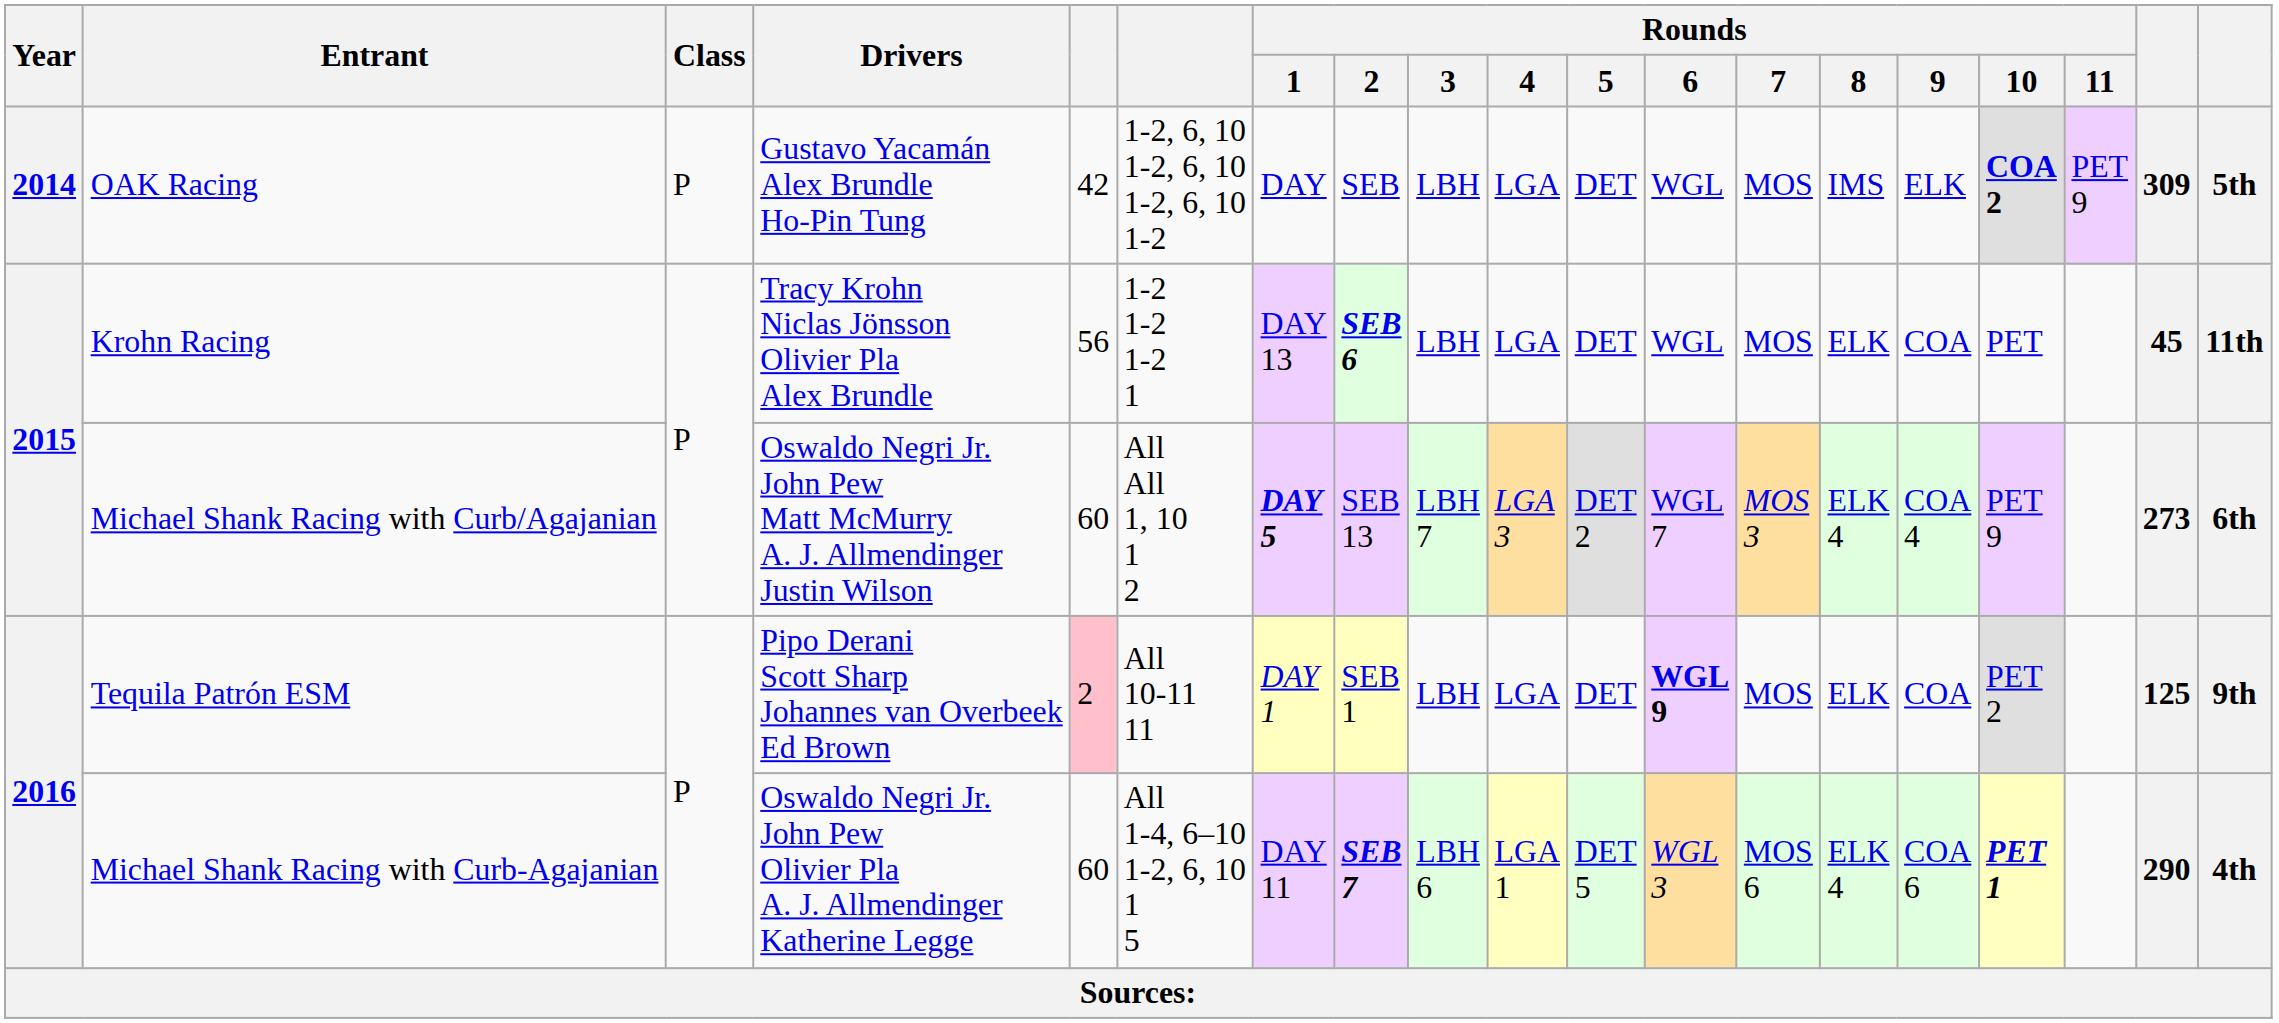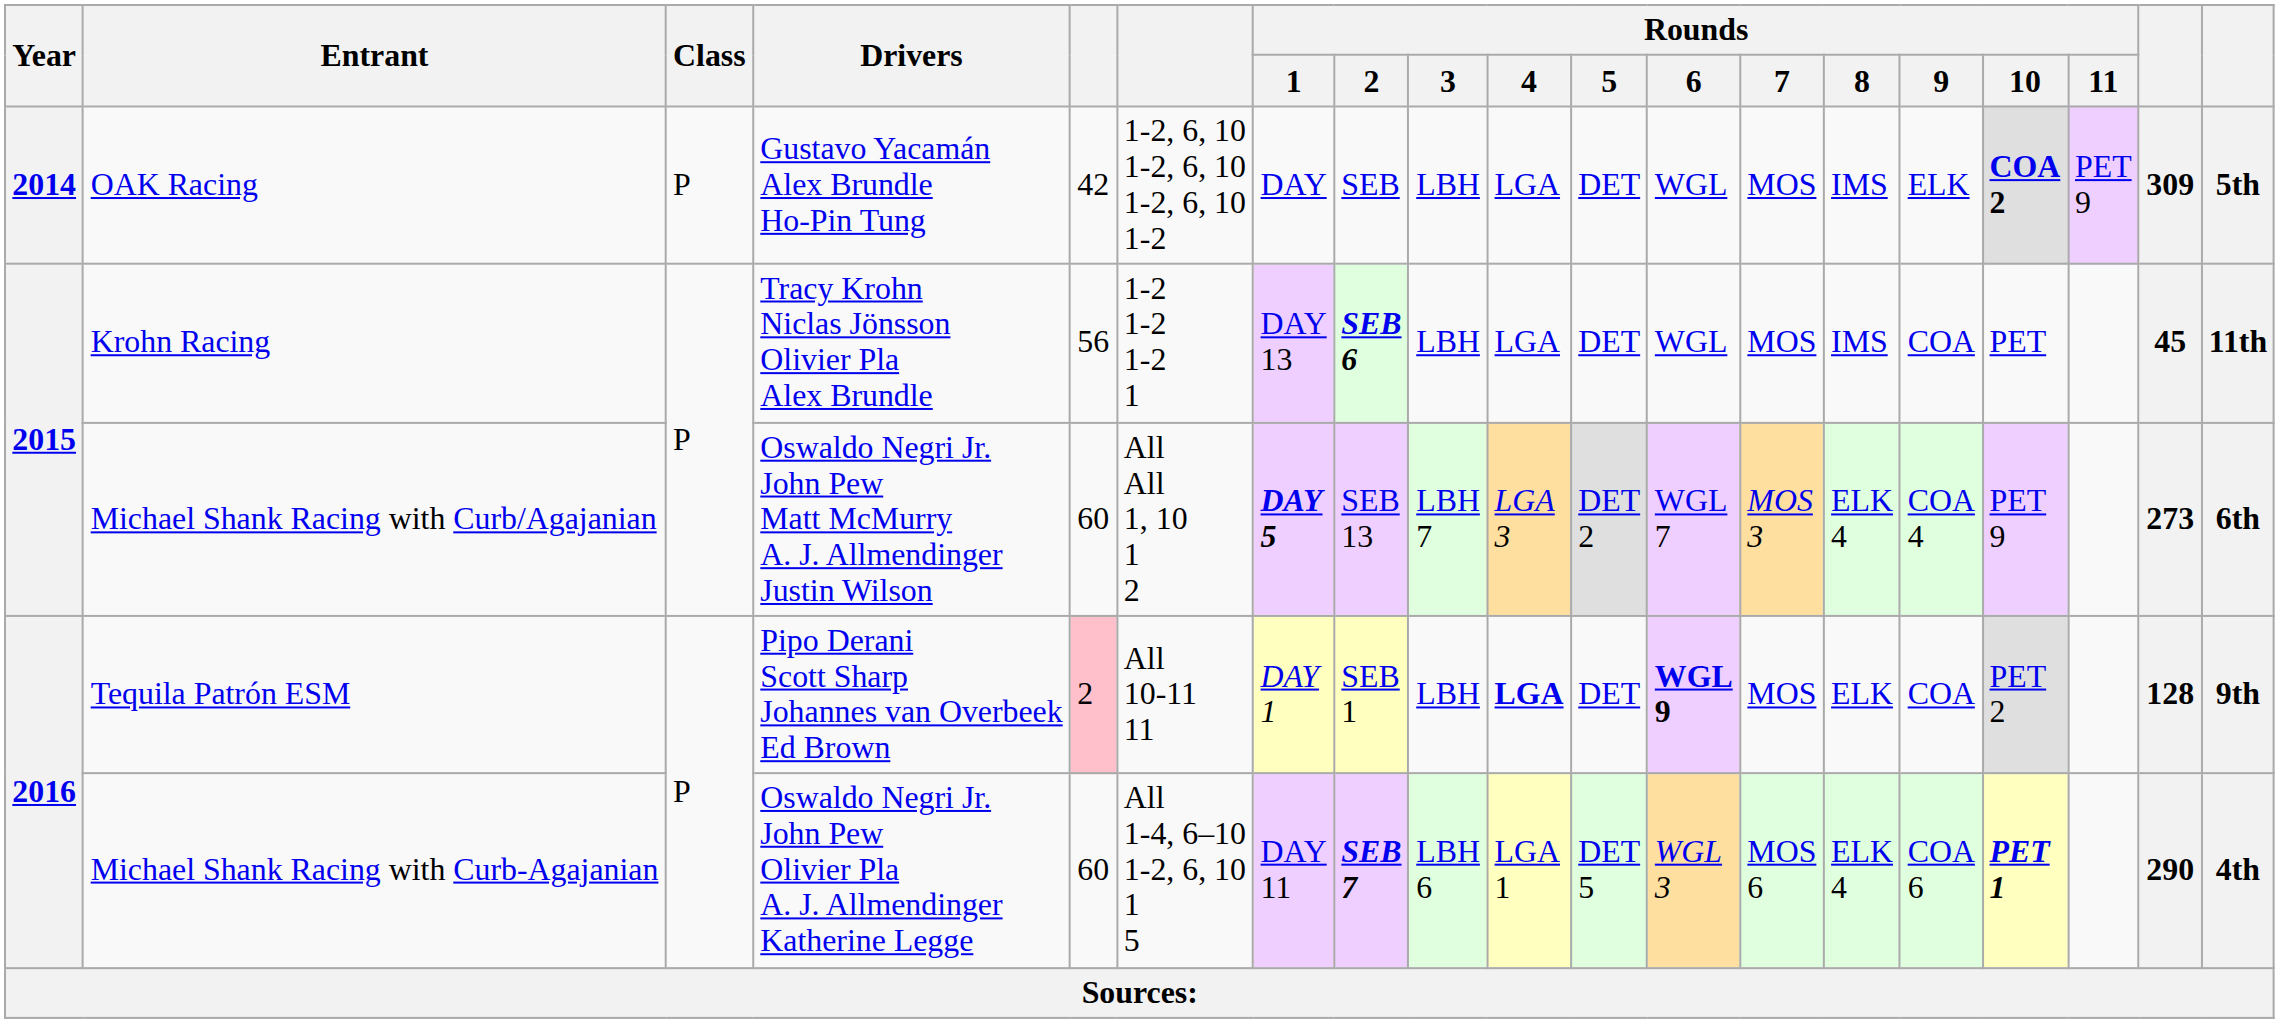(1858, 342) ELK -> (1859, 342) IMS
(1527, 694) normal -> (1529, 694) bold
(2167, 694) 125 -> (2170, 694) 128
